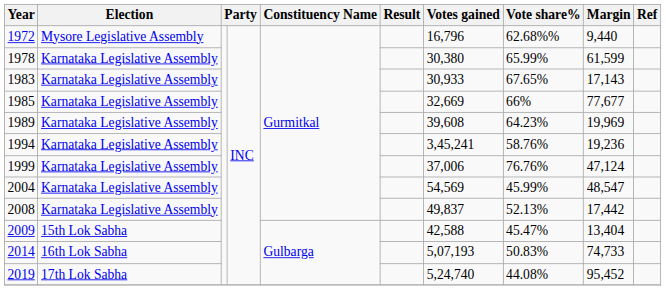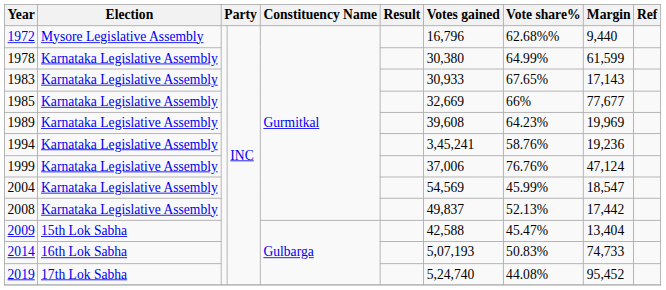(527, 58) 65.99% -> (527, 58) 64.99%
(606, 187) 48,547 -> (606, 187) 18,547
